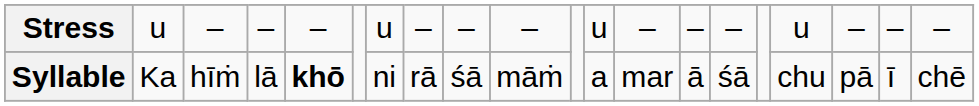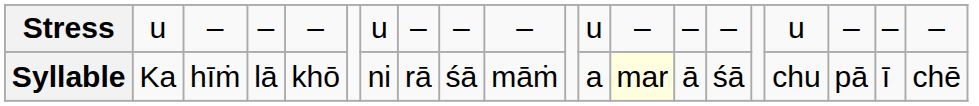(318, 76) bold -> (316, 76) normal
(647, 76) no background -> (642, 76) lightyellow background
